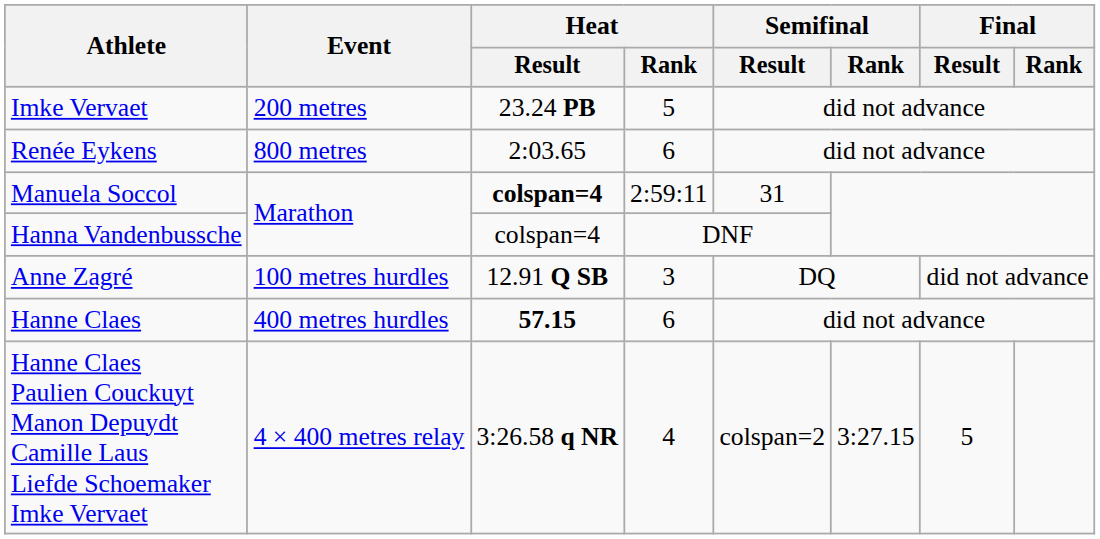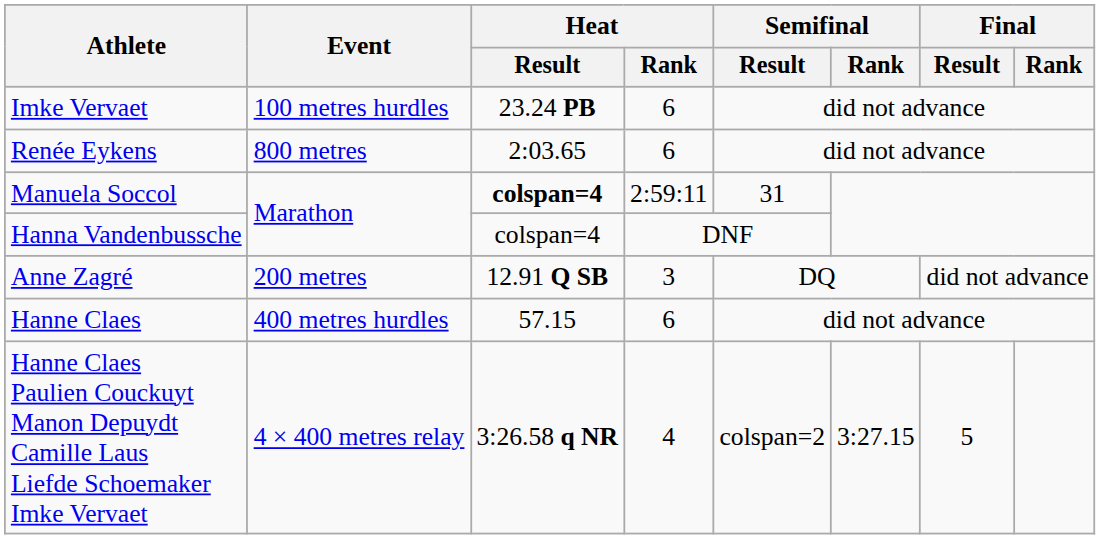(310, 108) 200 metres -> (351, 108) 100 metres hurdles
(669, 108) 5 -> (669, 108) 6
(351, 277) 100 metres hurdles -> (310, 277) 200 metres
(547, 319) bold -> (547, 319) normal
